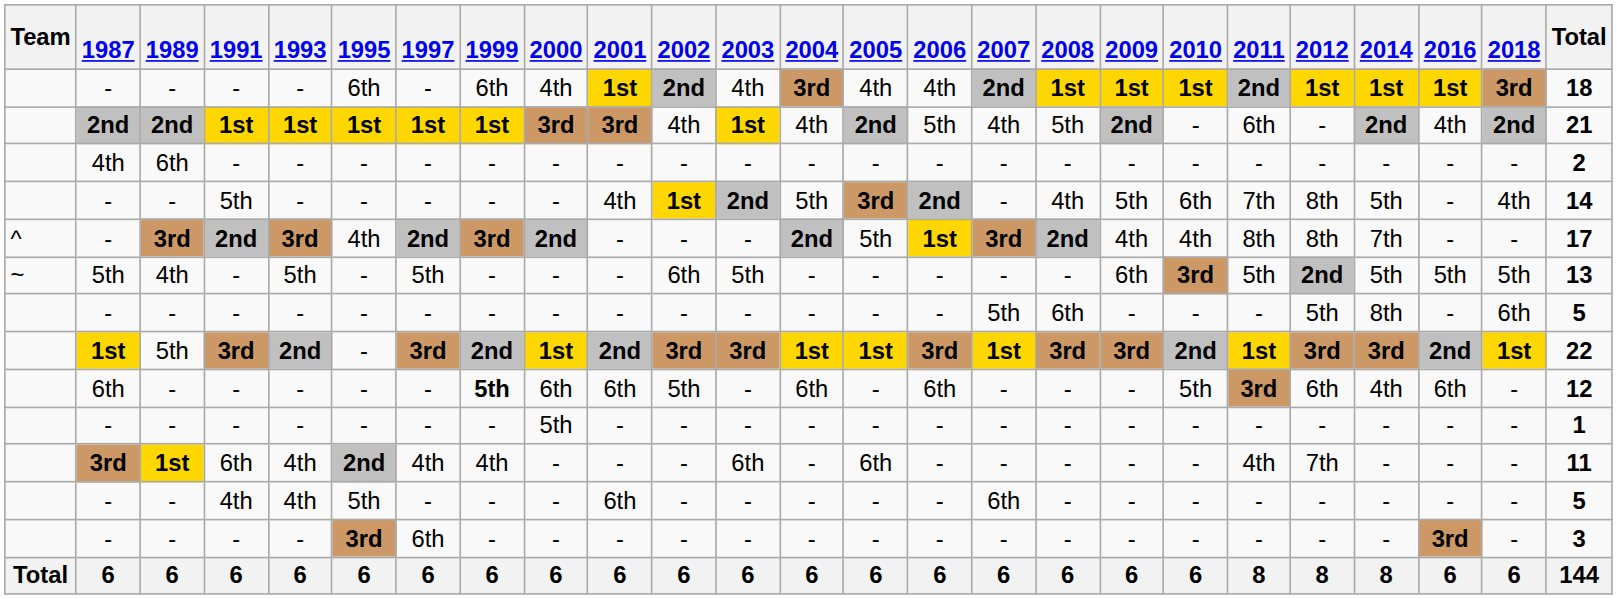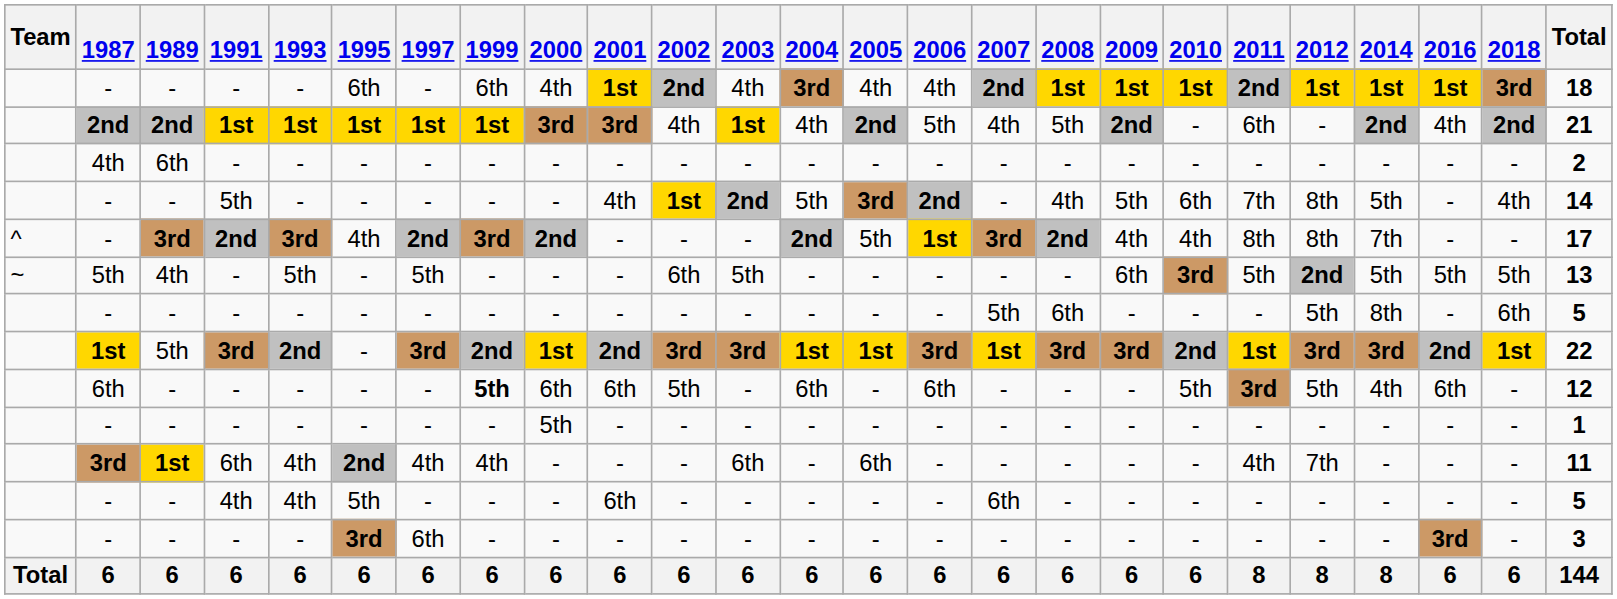(1322, 388) 6th -> (1322, 388) 5th
